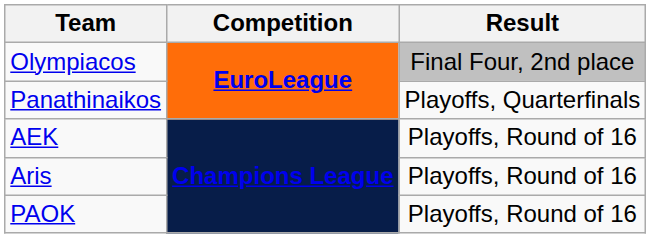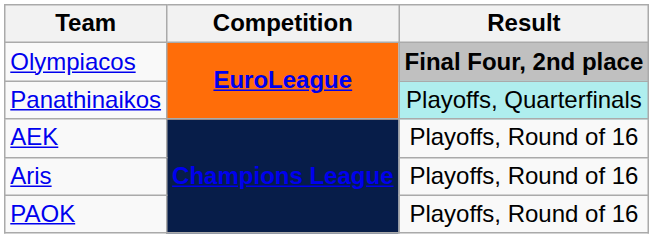(522, 61) normal -> (524, 61) bold
(522, 99) no background -> (524, 99) paleturquoise background
